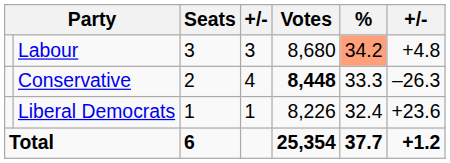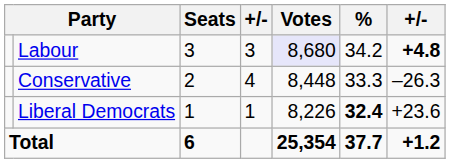(312, 50) no background -> (312, 50) lavender background
(364, 50) lightsalmon background -> (364, 50) no background
(421, 50) normal -> (421, 50) bold
(312, 81) bold -> (312, 81) normal
(364, 111) normal -> (364, 111) bold
